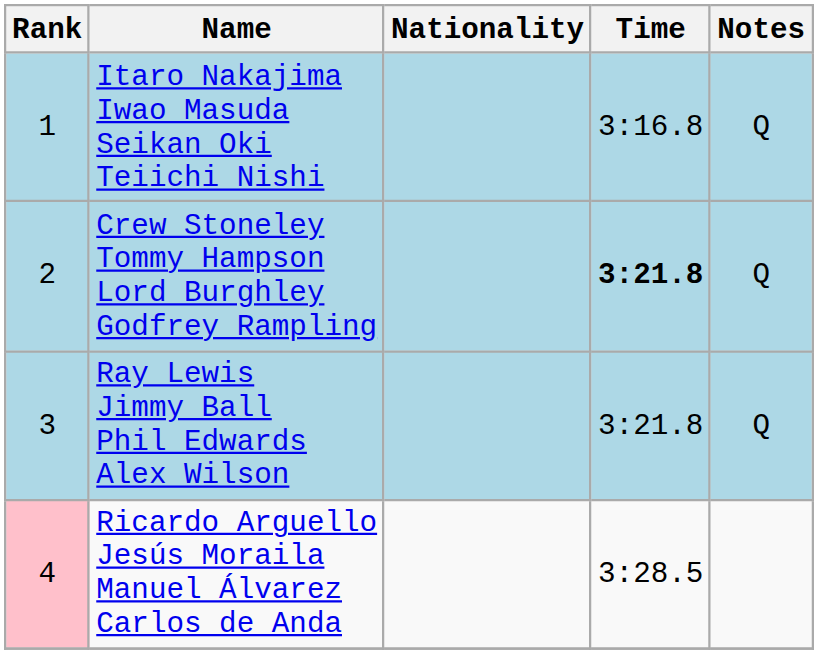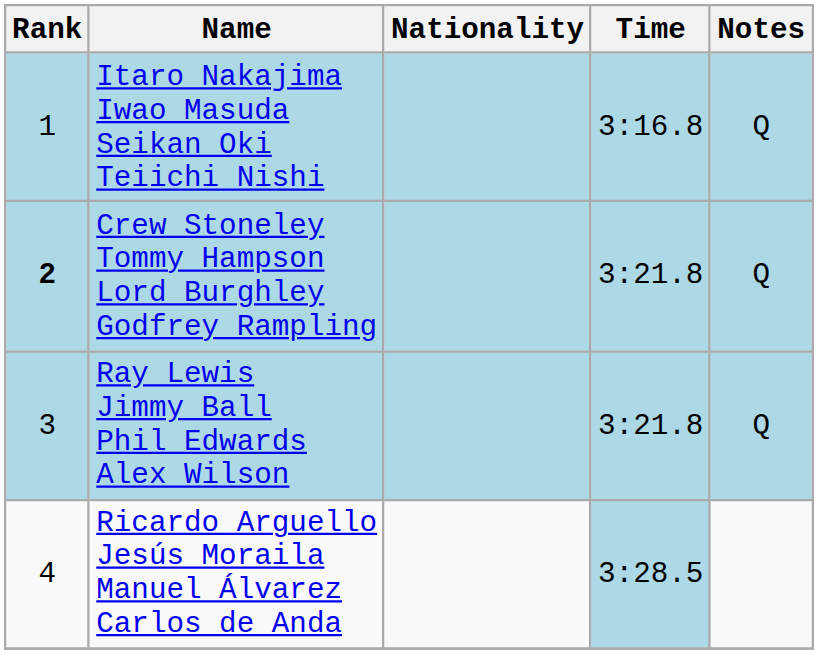(47, 276) normal -> (47, 276) bold
(651, 276) bold -> (651, 276) normal
(47, 574) pink background -> (47, 574) no background
(651, 574) no background -> (651, 574) lightblue background
